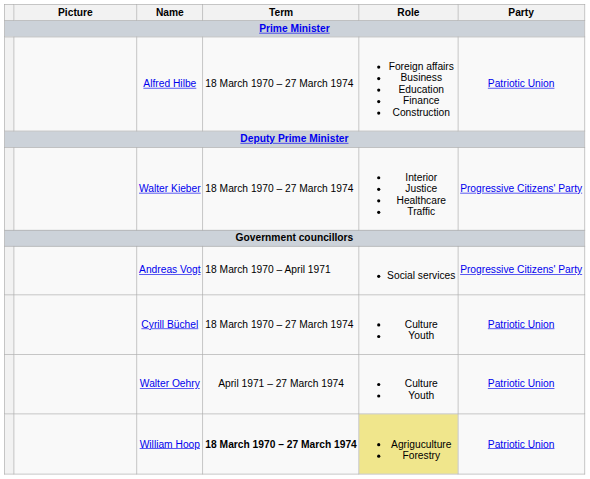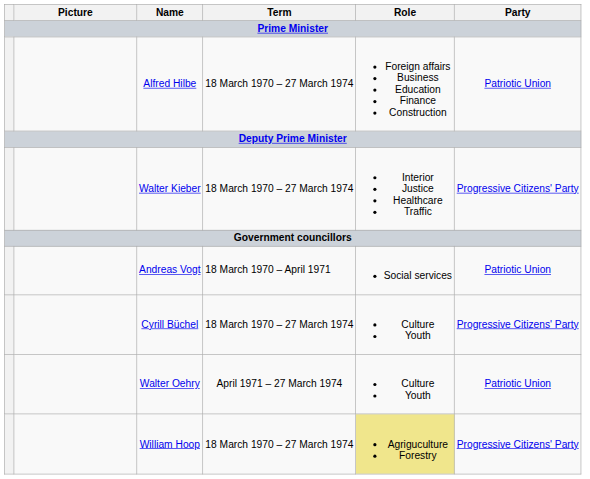(521, 270) Progressive Citizens' Party -> (518, 270) Patriotic Union
(521, 324) Patriotic Union -> (518, 324) Progressive Citizens' Party
(281, 444) bold -> (279, 444) normal
(521, 444) Patriotic Union -> (518, 444) Progressive Citizens' Party
